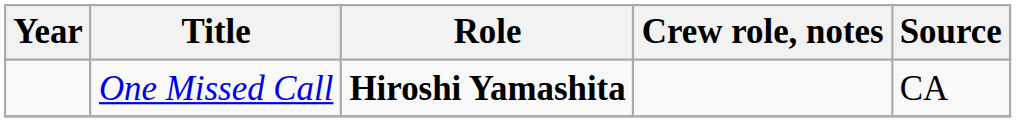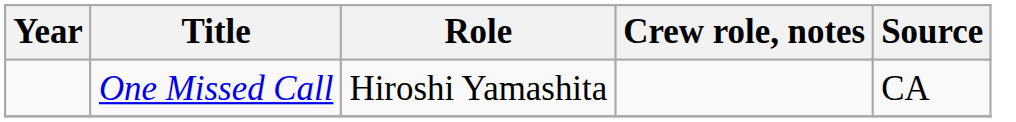(488, 87) bold -> (478, 87) normal
